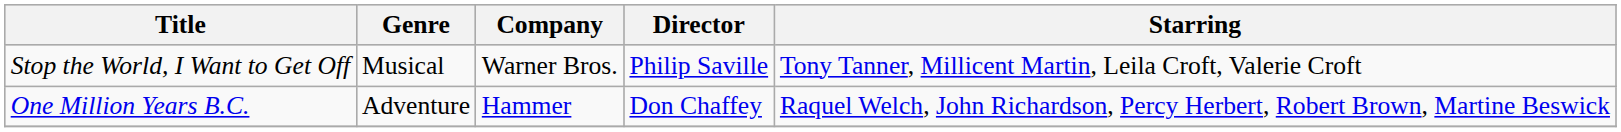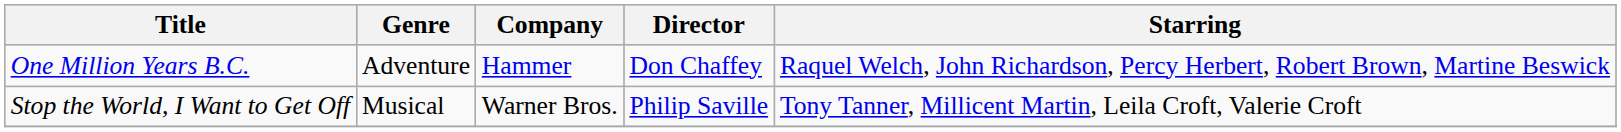rows swapped: (130, 106) <-> (180, 65)
